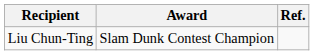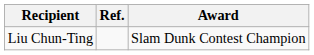columns swapped: (187, 15) <-> (293, 15)
